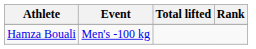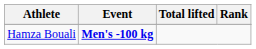(116, 34) normal -> (117, 34) bold
